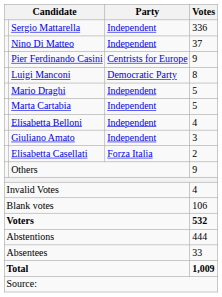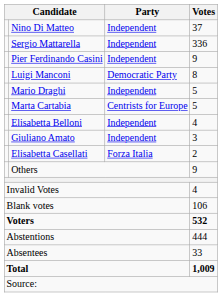rows swapped: (46, 28) <-> (43, 43)
(147, 59) Centrists for Europe -> (132, 59) Independent
(132, 106) Independent -> (147, 106) Centrists for Europe
